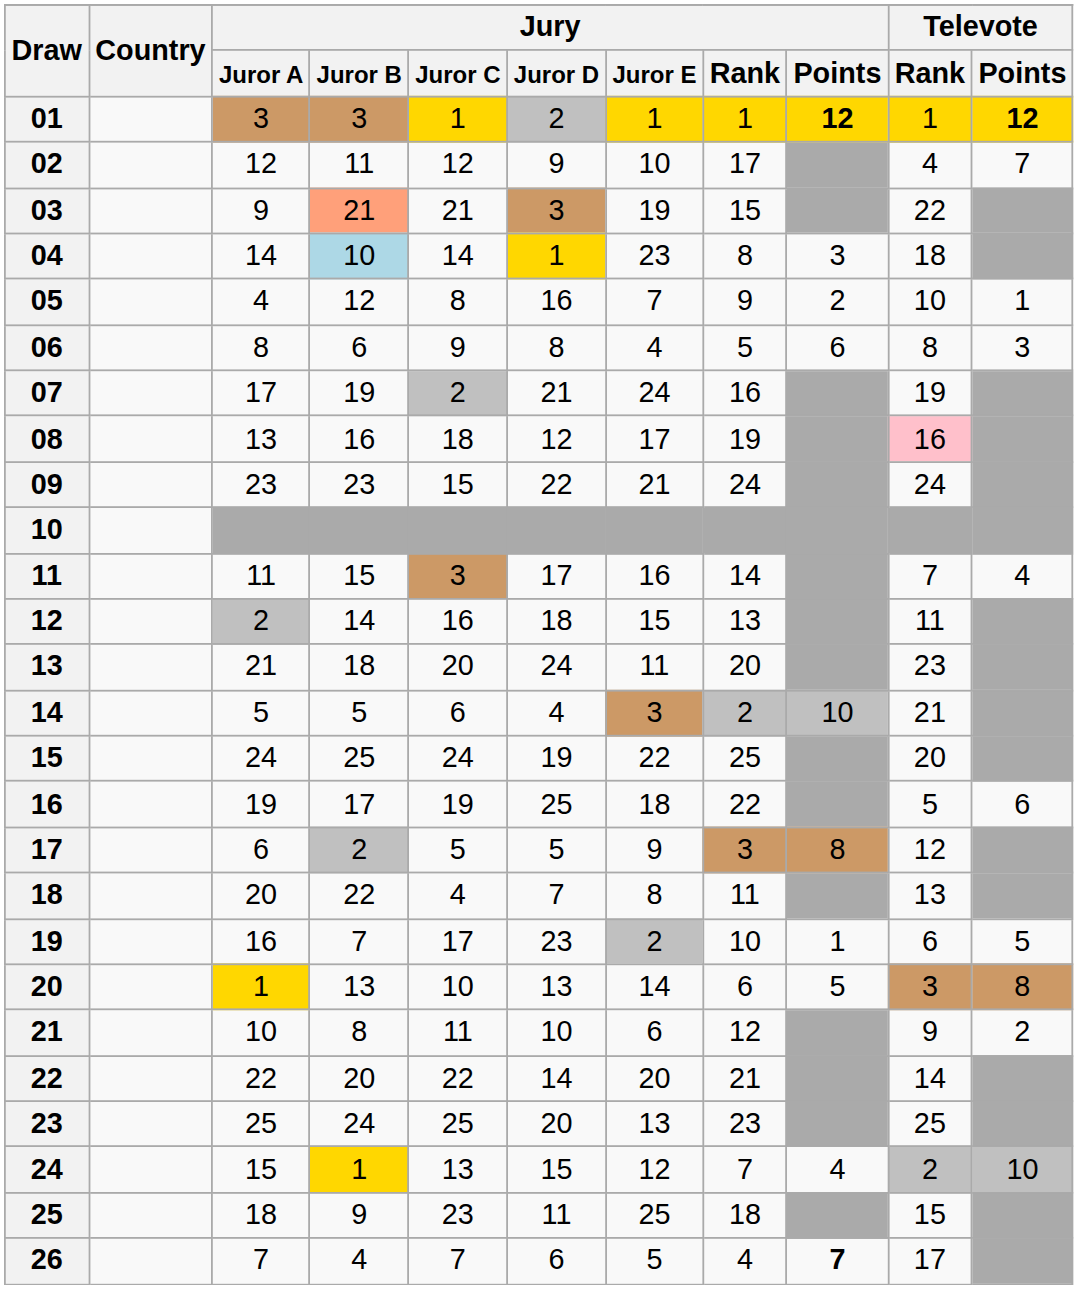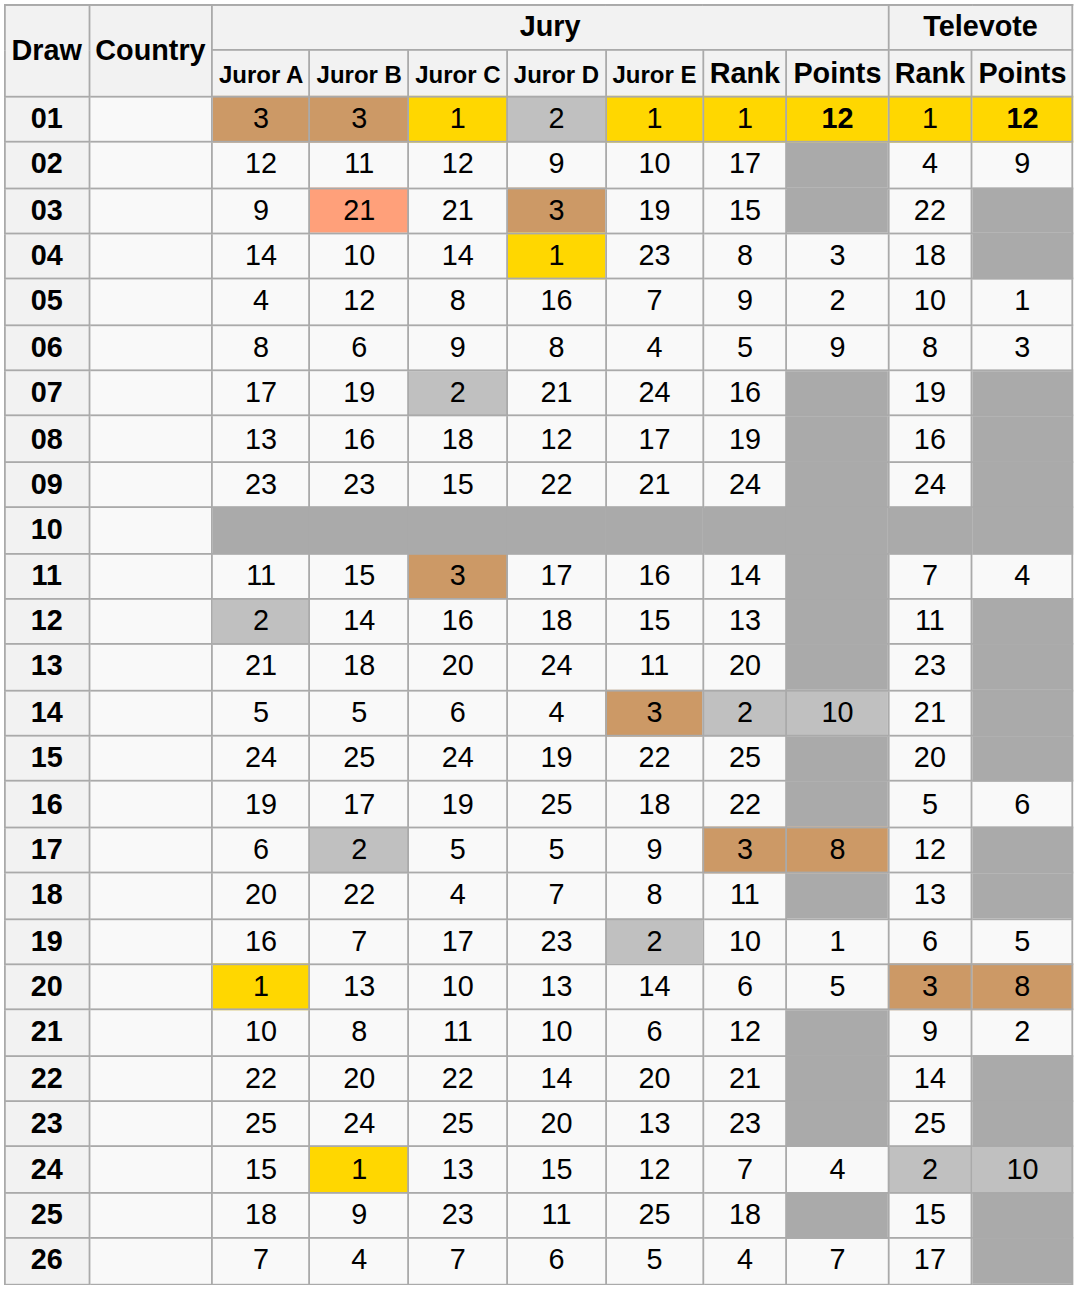(1022, 164) 7 -> (1022, 164) 9
(359, 255) lightblue background -> (359, 255) no background
(837, 347) 6 -> (837, 347) 9
(930, 438) pink background -> (930, 438) no background
(837, 1260) bold -> (837, 1260) normal
